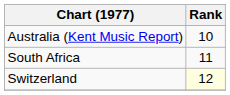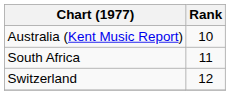(206, 79) lightyellow background -> (206, 79) no background
